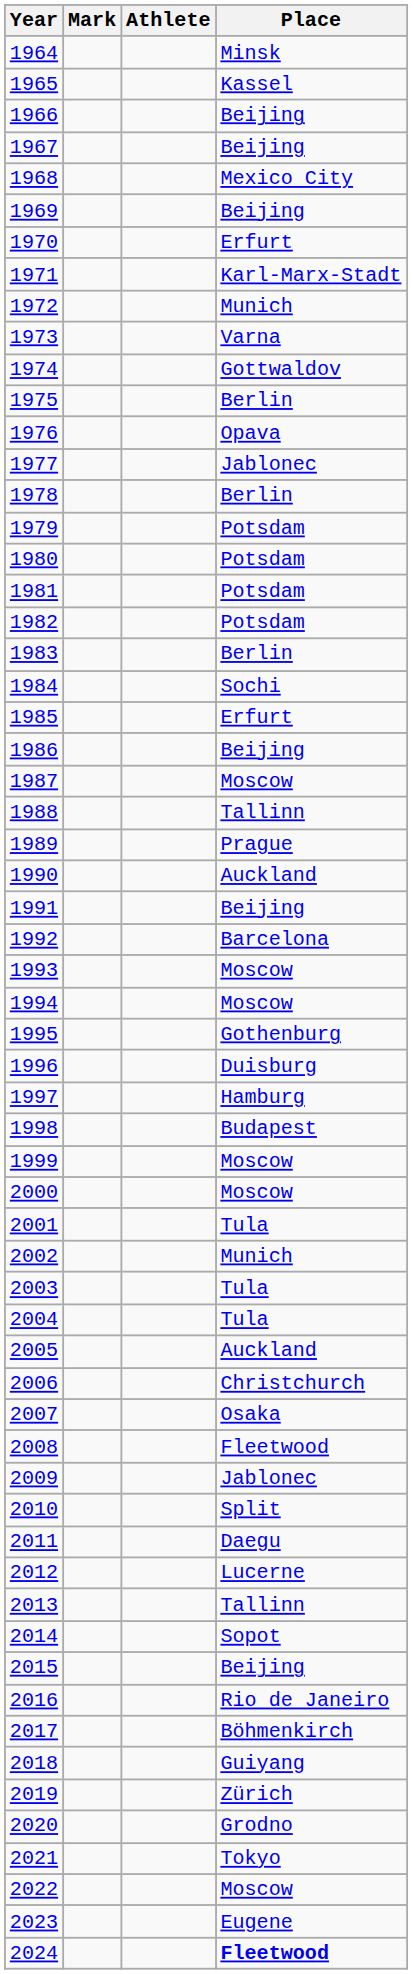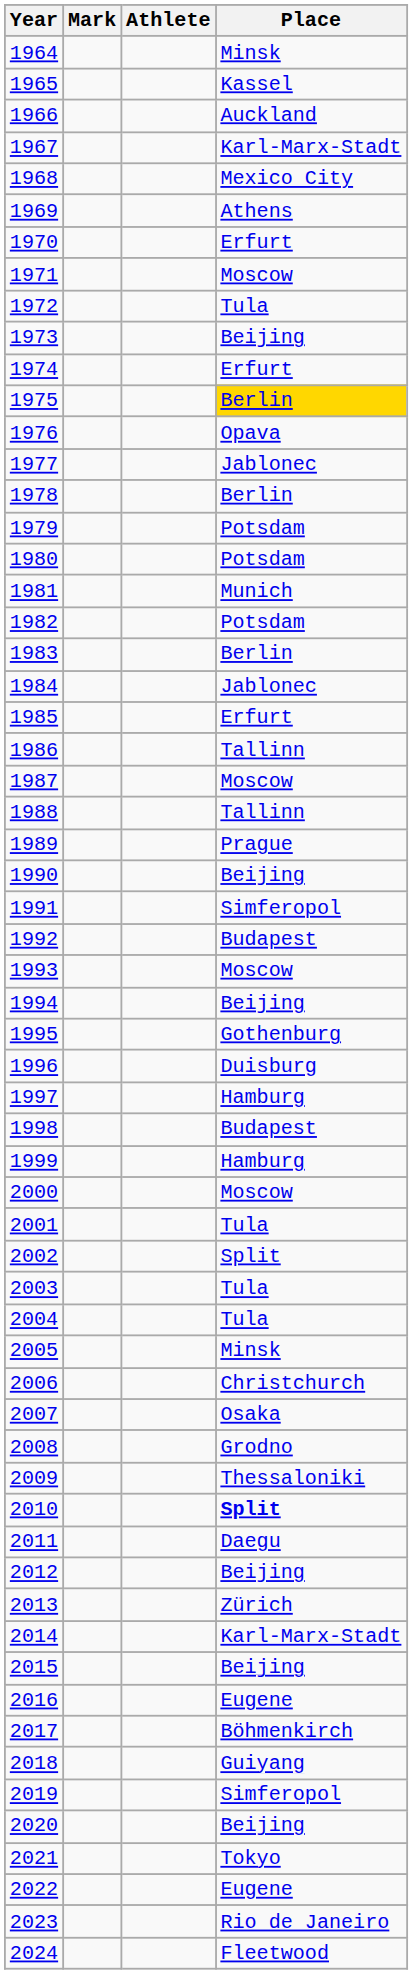(263, 116) Beijing -> (269, 116) Auckland
(263, 148) Beijing -> (311, 148) Karl-Marx-Stadt
(263, 211) Beijing -> (257, 211) Athens
(311, 274) Karl-Marx-Stadt -> (257, 274) Moscow
(257, 306) Munich -> (245, 306) Tula
(251, 338) Varna -> (263, 338) Beijing
(281, 369) Gottwaldov -> (257, 369) Erfurt
(257, 401) no background -> (257, 401) gold background
(263, 591) Potsdam -> (257, 591) Munich
(251, 686) Sochi -> (269, 686) Jablonec
(263, 749) Beijing -> (263, 749) Tallinn
(269, 876) Auckland -> (263, 876) Beijing
(263, 908) Beijing -> (281, 908) Simferopol
(275, 940) Barcelona -> (269, 940) Budapest
(257, 1003) Moscow -> (263, 1003) Beijing
(257, 1161) Moscow -> (263, 1161) Hamburg
(257, 1256) Munich -> (251, 1256) Split
(269, 1351) Auckland -> (251, 1351) Minsk
(275, 1446) Fleetwood -> (257, 1446) Grodno
(269, 1478) Jablonec -> (293, 1478) Thessaloniki
(251, 1510) normal -> (251, 1510) bold
(263, 1573) Lucerne -> (263, 1573) Beijing
(263, 1605) Tallinn -> (257, 1605) Zürich
(251, 1637) Sopot -> (311, 1637) Karl-Marx-Stadt
(305, 1700) Rio de Janeiro -> (257, 1700) Eugene
(257, 1795) Zürich -> (281, 1795) Simferopol
(257, 1827) Grodno -> (263, 1827) Beijing
(257, 1890) Moscow -> (257, 1890) Eugene
(257, 1922) Eugene -> (305, 1922) Rio de Janeiro
(275, 1953) bold -> (275, 1953) normal
